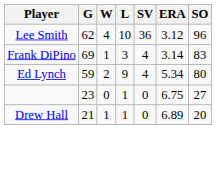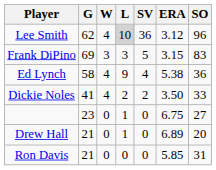(125, 34) no background -> (125, 34) lightgrey background
(106, 54) 1 -> (106, 54) 3
(145, 54) 4 -> (145, 54) 5
(172, 54) 3.14 -> (172, 54) 3.15
(88, 74) 59 -> (88, 74) 58
(106, 74) 2 -> (106, 74) 4
(172, 74) 5.34 -> (172, 74) 5.38
(200, 74) 80 -> (200, 74) 36
+ row: (42, 94)
(106, 114) 1 -> (106, 134) 0
+ row: (42, 154)
